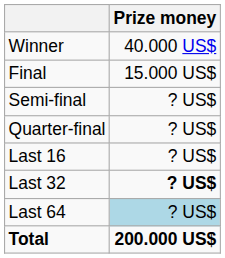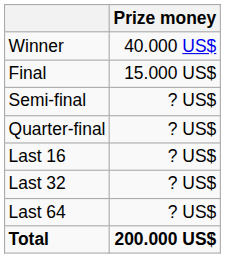(192, 184) bold -> (192, 184) normal
(192, 211) lightblue background -> (192, 211) no background
